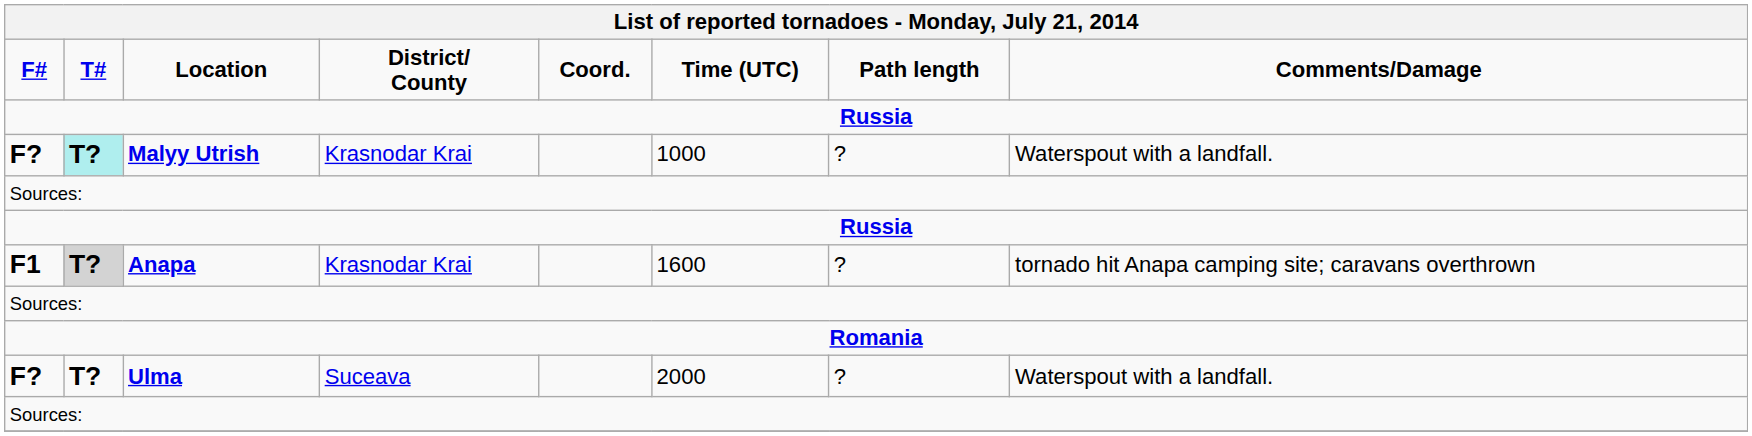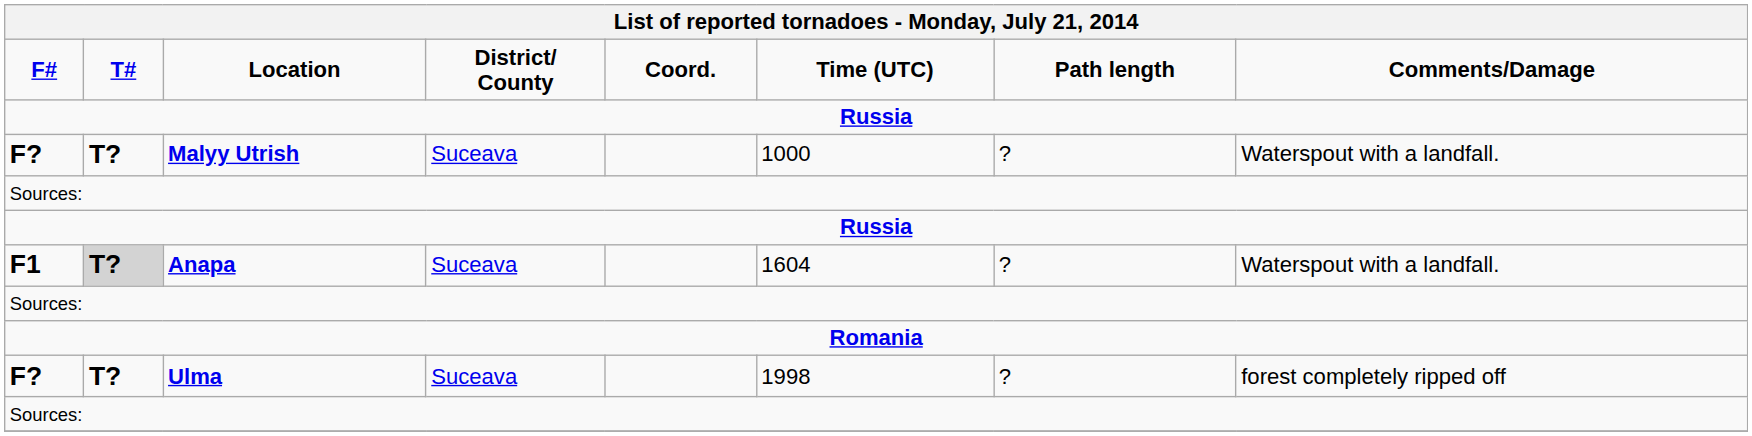(85, 154) paleturquoise background -> (105, 154) no background
(398, 154) Krasnodar Krai -> (474, 154) Suceava
(398, 265) Krasnodar Krai -> (474, 265) Suceava
(681, 265) 1600 -> (786, 265) 1604
(1275, 265) tornado hit Anapa camping site; caravans overthrown -> (1370, 265) Waterspout with a landfall.
(681, 375) 2000 -> (786, 375) 1998
(1144, 375) Waterspout with a landfall. -> (1374, 375) forest completely ripped off
